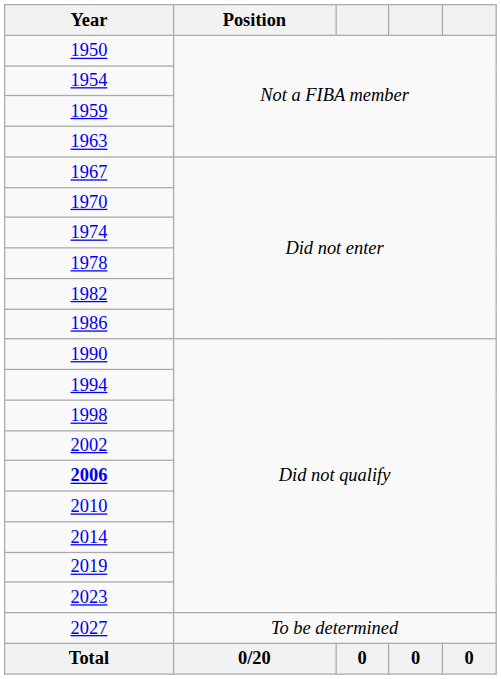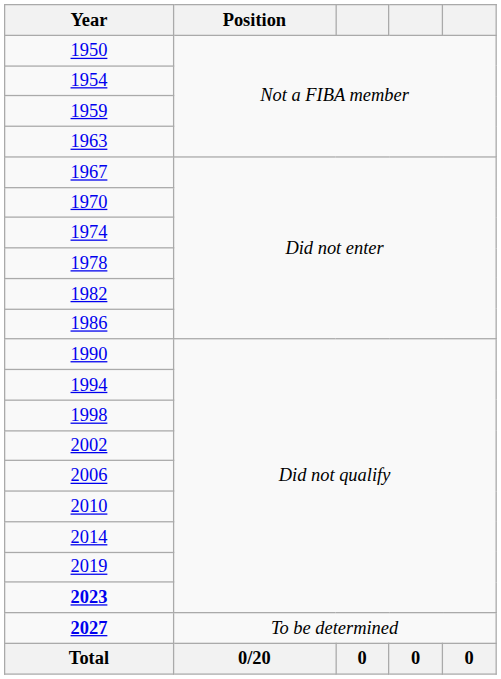(89, 476) bold -> (89, 476) normal
(89, 597) normal -> (89, 597) bold
(89, 628) normal -> (89, 628) bold
